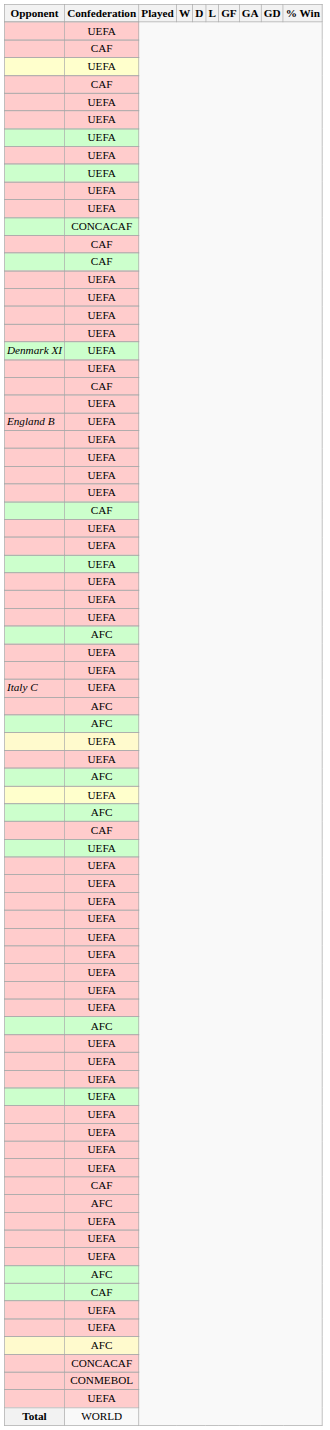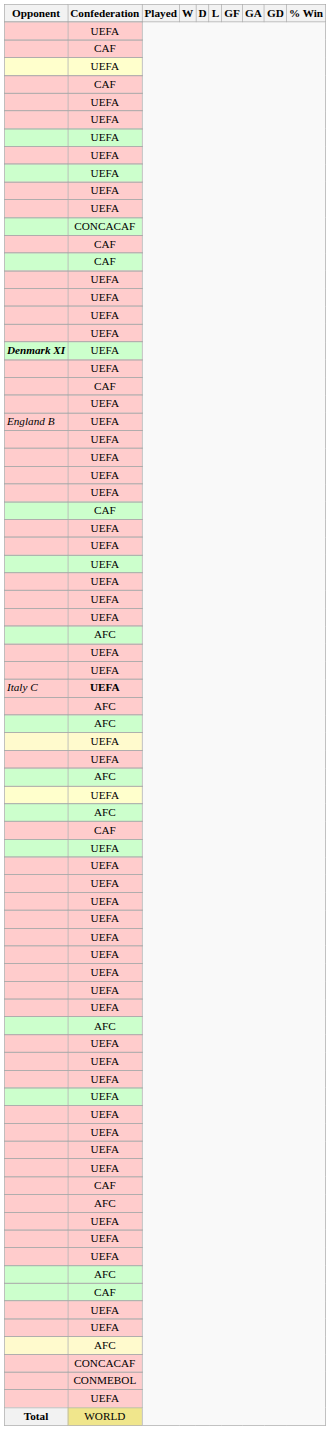(34, 350) normal -> (36, 350) bold
(102, 688) normal -> (105, 688) bold
(102, 1416) no background -> (105, 1416) khaki background
